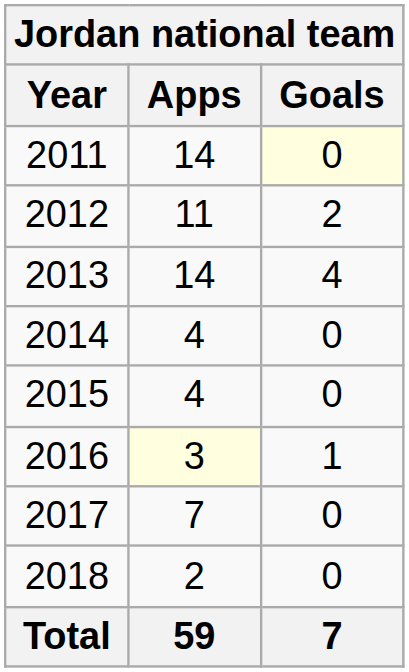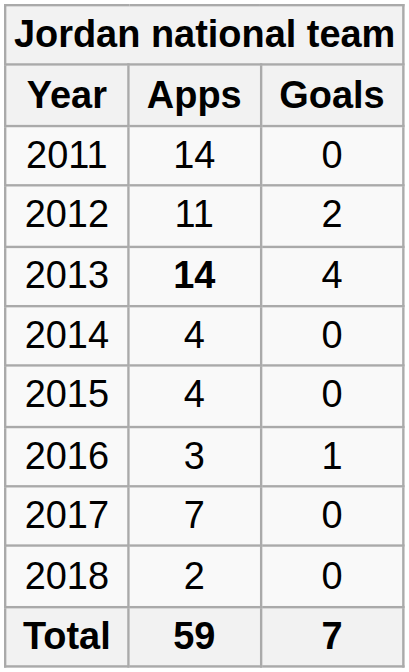(332, 154) lightyellow background -> (332, 154) no background
(194, 275) normal -> (194, 275) bold
(194, 455) lightyellow background -> (194, 455) no background
